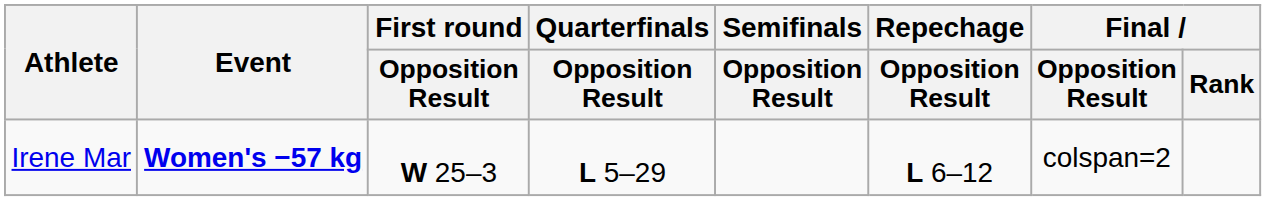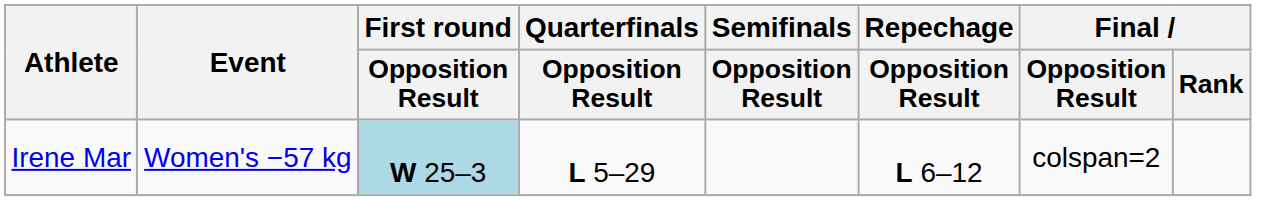(253, 158) bold -> (248, 158) normal
(449, 173) no background -> (438, 173) lightblue background
